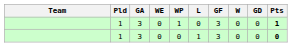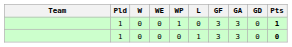columns swapped: (238, 10) <-> (140, 10)
